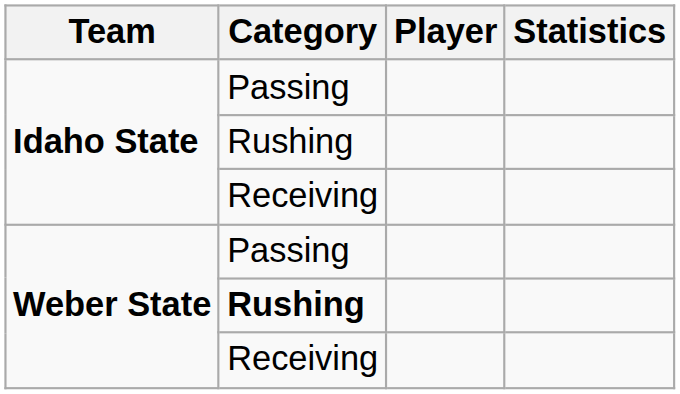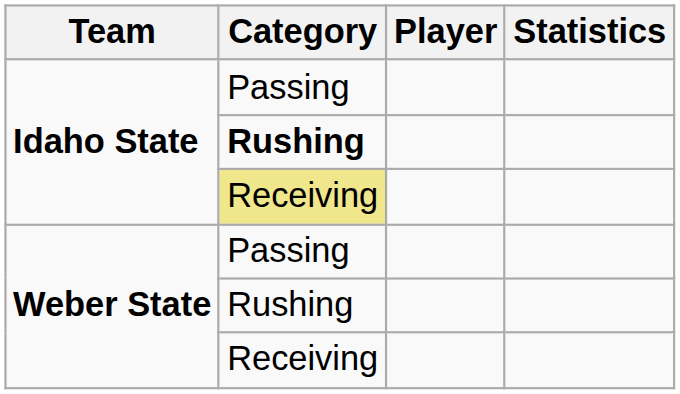(290, 141) normal -> (296, 141) bold
(303, 195) no background -> (303, 195) khaki background
(296, 304) bold -> (290, 304) normal
